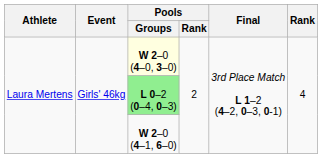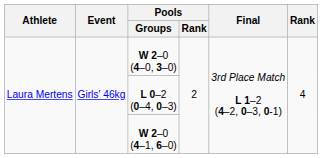(153, 62) lightyellow background -> (153, 62) no background
(153, 101) lightgreen background -> (153, 101) no background
